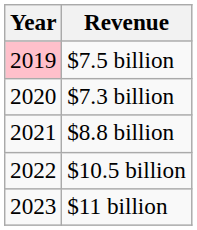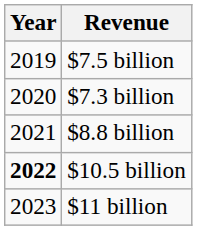(33, 59) pink background -> (33, 59) no background
(33, 170) normal -> (33, 170) bold
